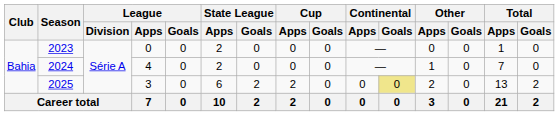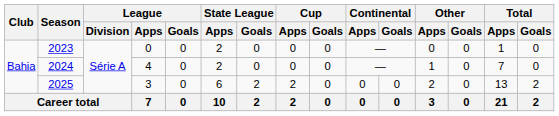(397, 84) khaki background -> (397, 84) no background
